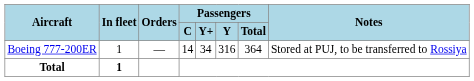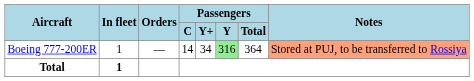(227, 49) no background -> (227, 49) lightgreen background
(369, 49) no background -> (369, 49) lightsalmon background
